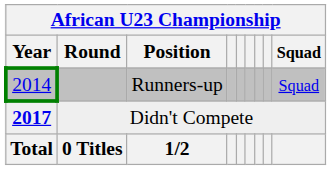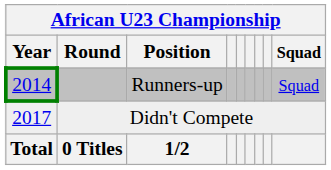(32, 117) bold -> (32, 117) normal
